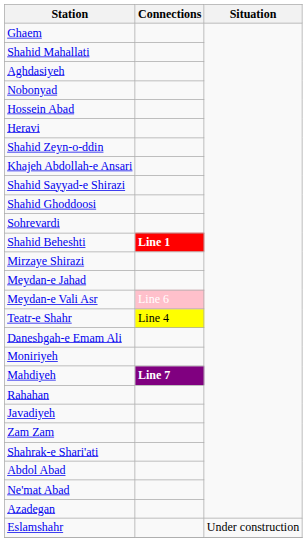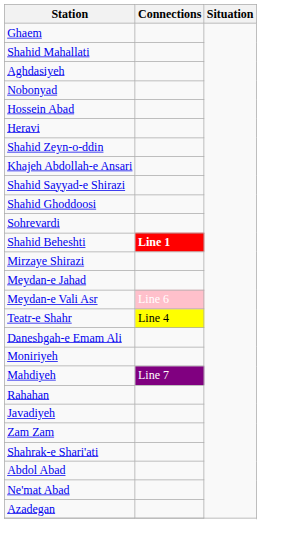(154, 375) bold -> (153, 375) normal
- row: (35, 527)
